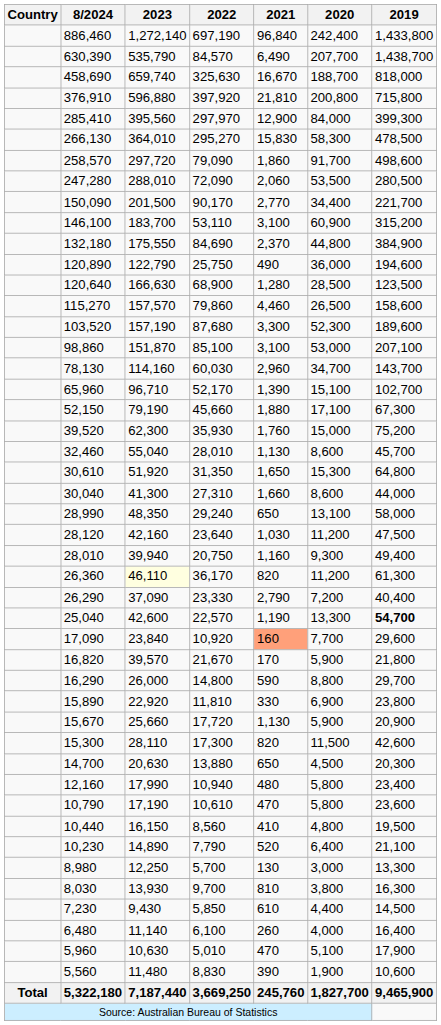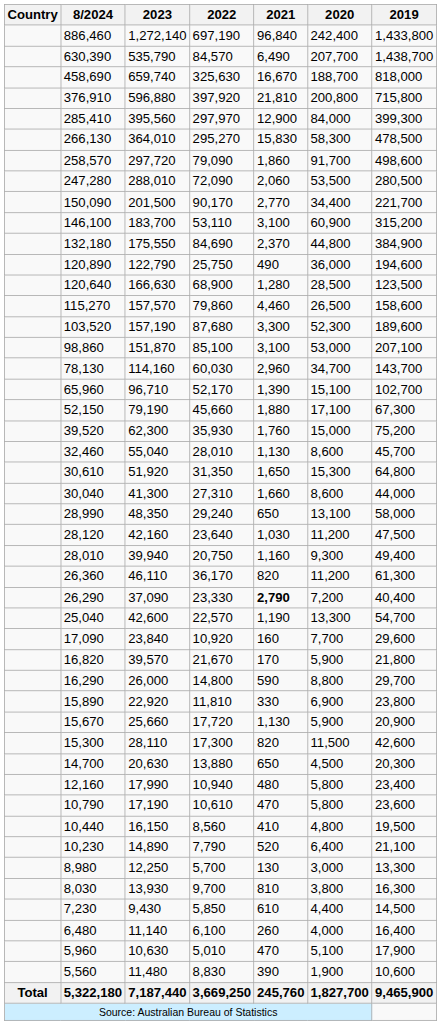(148, 576) lightyellow background -> (148, 576) no background
(273, 597) normal -> (273, 597) bold
(395, 618) bold -> (395, 618) normal
(268, 639) lightsalmon background -> (268, 639) no background
